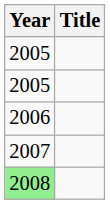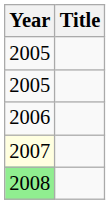(30, 150) no background -> (30, 150) lightyellow background
